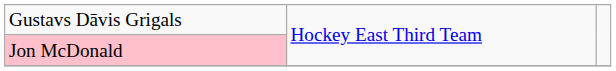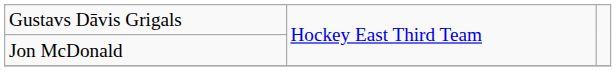(66, 50) pink background -> (66, 50) no background
